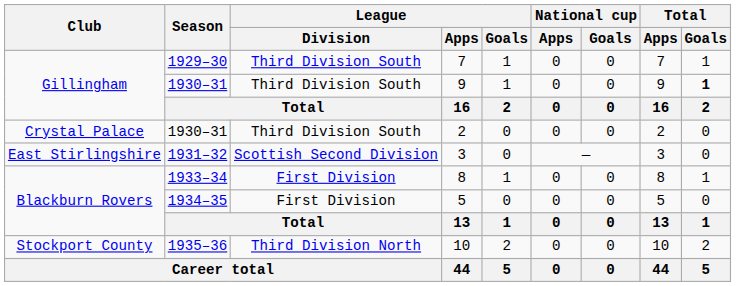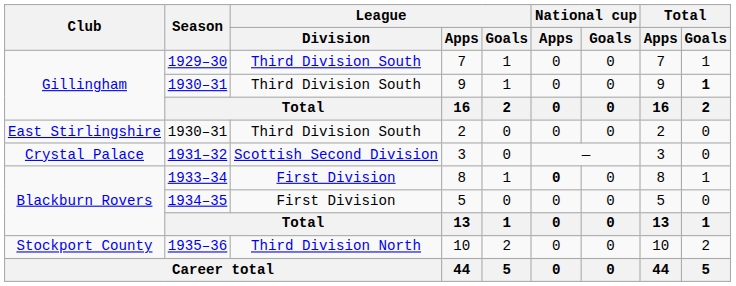(84, 132) Crystal Palace -> (84, 132) East Stirlingshire
(84, 155) East Stirlingshire -> (84, 155) Crystal Palace
(556, 178) normal -> (556, 178) bold
